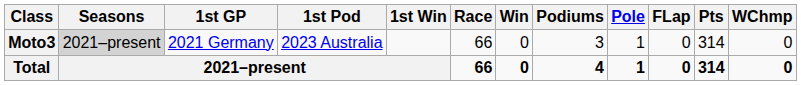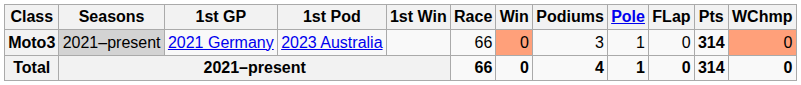(524, 42) no background -> (524, 42) lightsalmon background
(711, 42) normal -> (711, 42) bold
(788, 42) no background -> (788, 42) lightsalmon background
